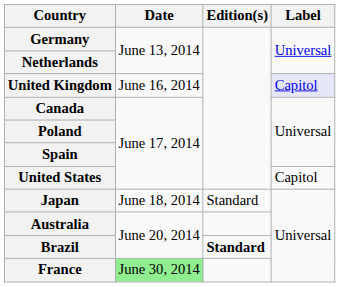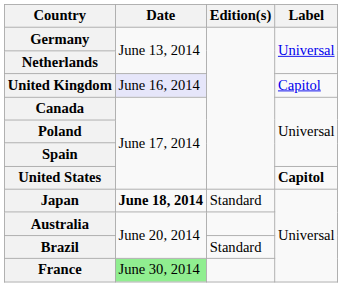(159, 85) no background -> (159, 85) lavender background
(296, 85) lavender background -> (299, 85) no background
(296, 177) normal -> (301, 177) bold
(159, 200) normal -> (161, 200) bold
(236, 246) bold -> (236, 246) normal
